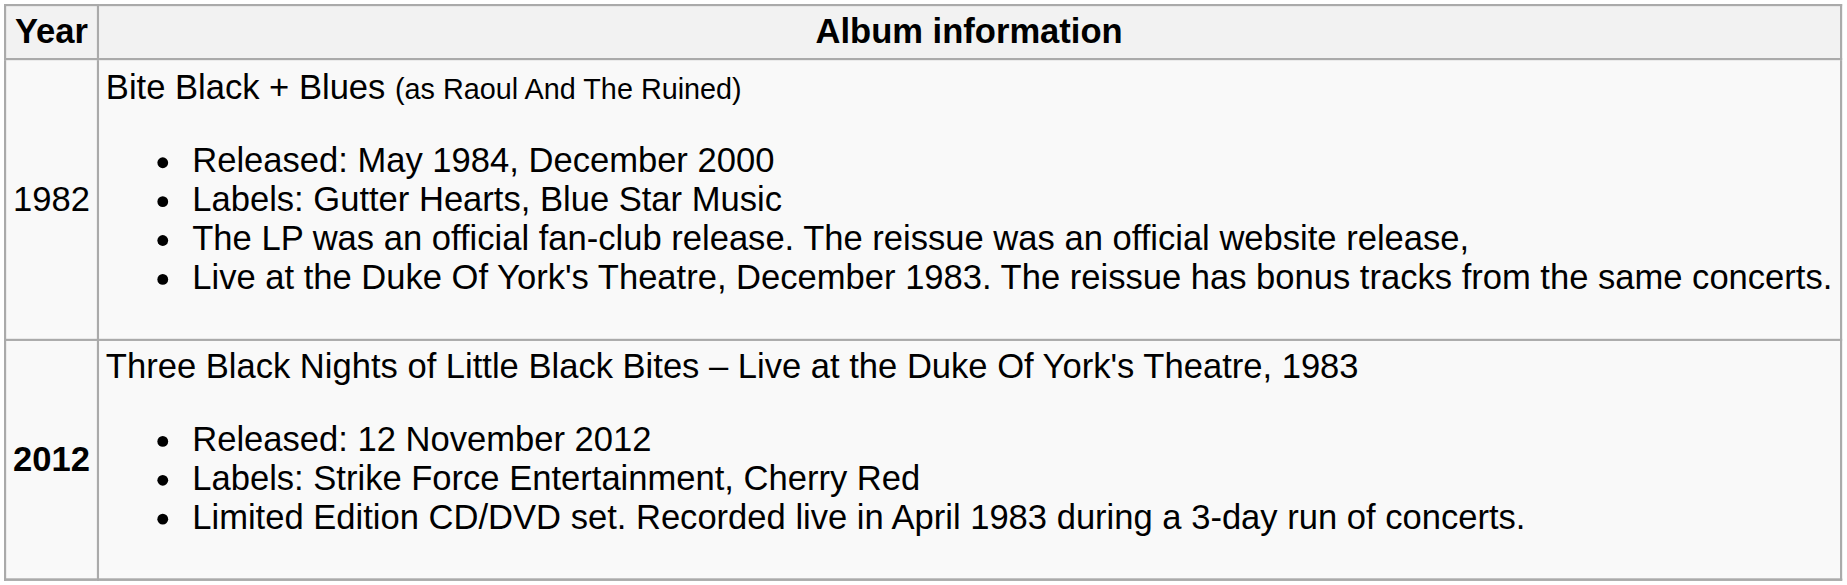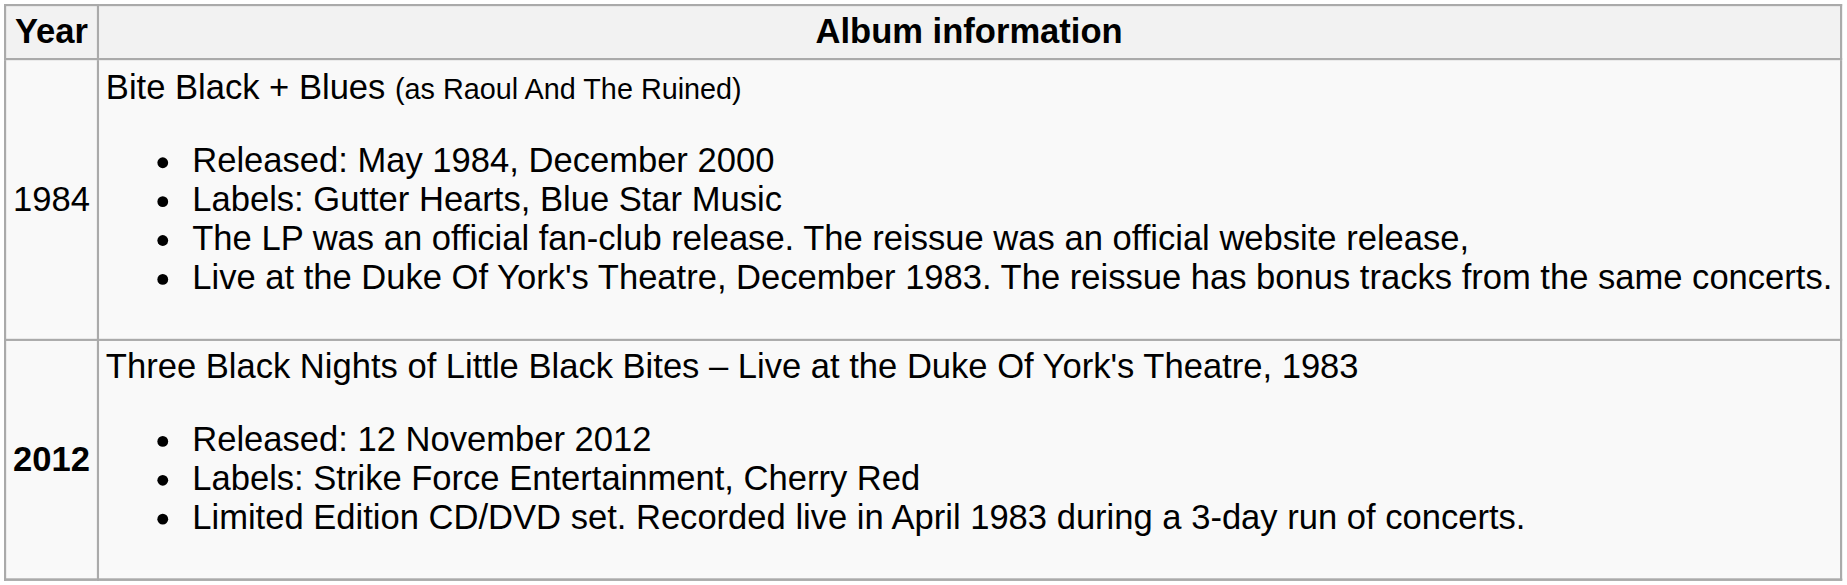(51, 199) 1982 -> (51, 199) 1984
